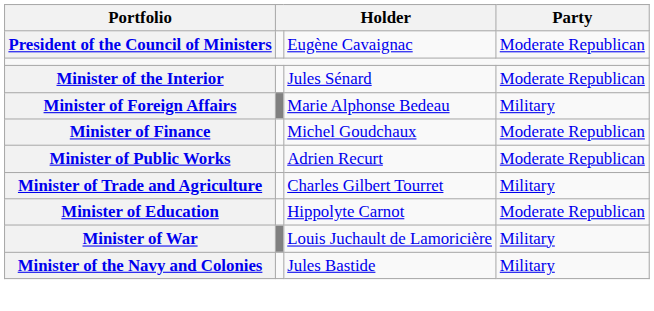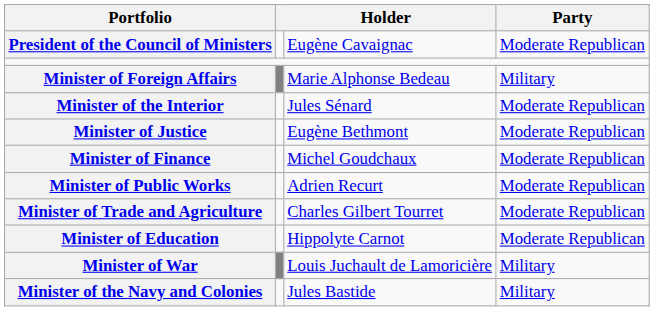rows swapped: (140, 105) <-> (140, 78)
+ row: (140, 132)
(527, 185) Military -> (572, 212) Moderate Republican
